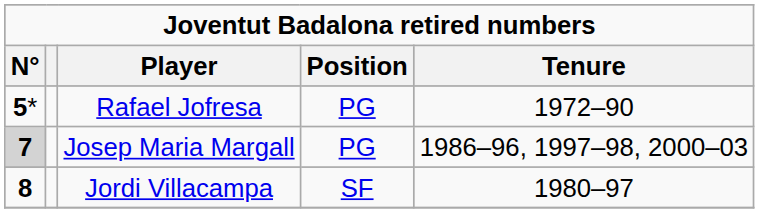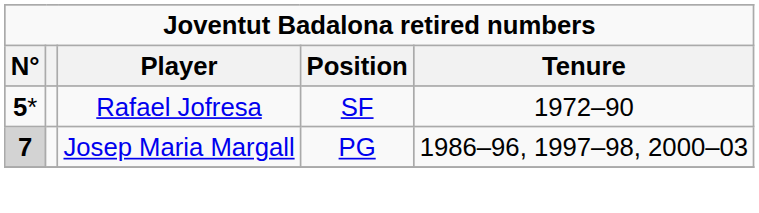(357, 107) PG -> (357, 107) SF
- row: (179, 188)
